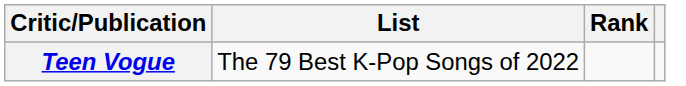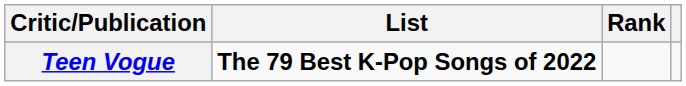(398, 61) normal -> (407, 61) bold
